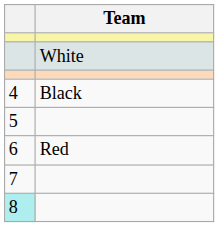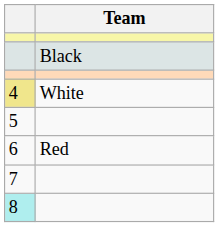(62, 55) White -> (61, 55) Black
(13, 92) no background -> (13, 92) khaki background
(61, 92) Black -> (62, 92) White
